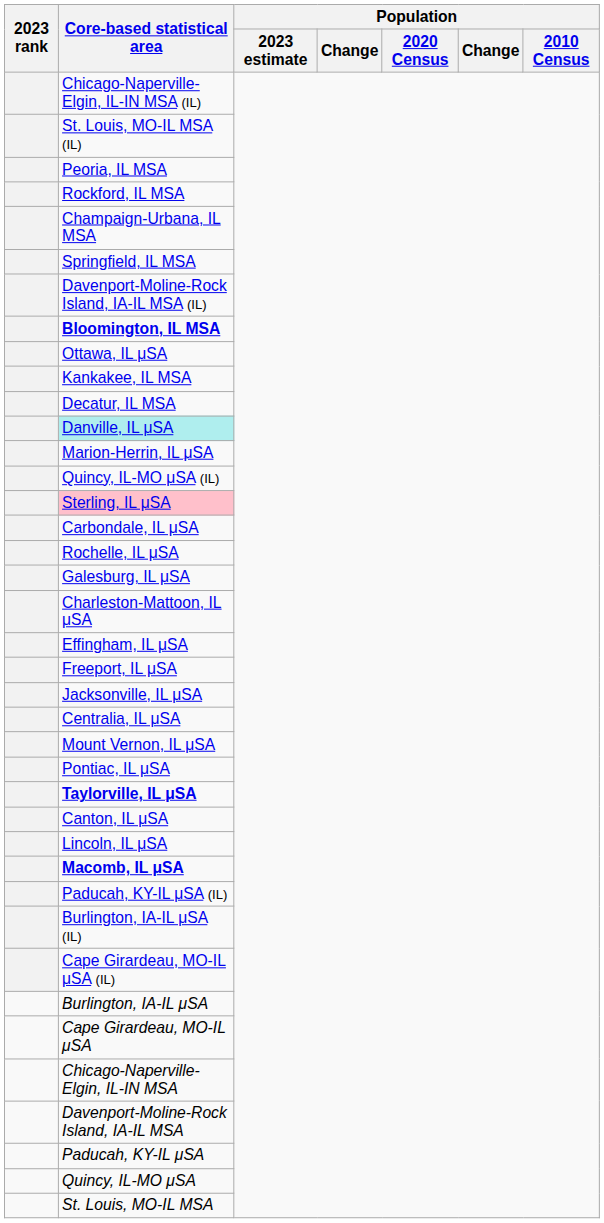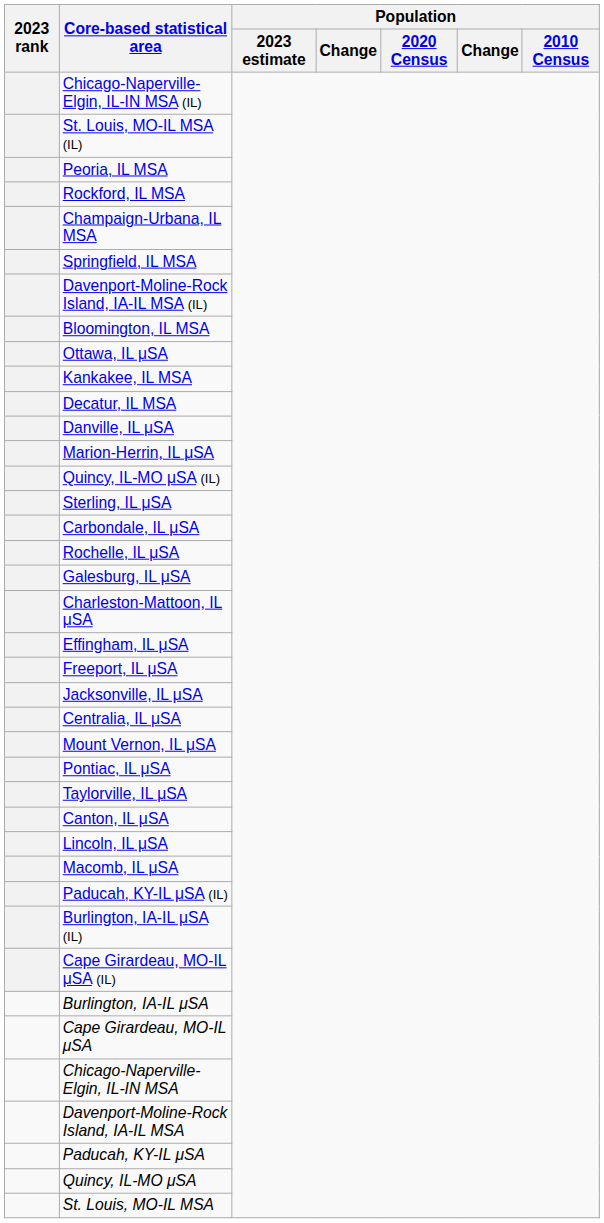(141, 328) bold -> (136, 328) normal
(118, 428) paleturquoise background -> (118, 428) no background
(116, 503) pink background -> (117, 503) no background
(129, 794) bold -> (125, 794) normal
(123, 868) bold -> (121, 868) normal
